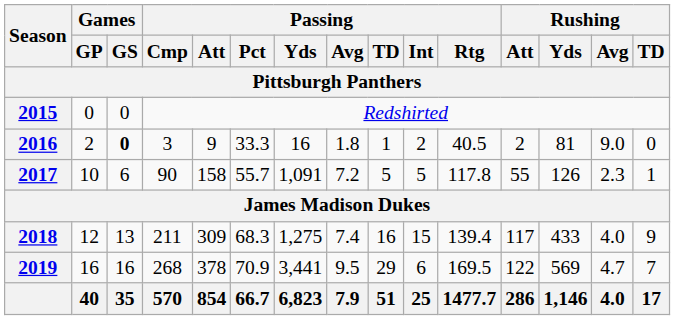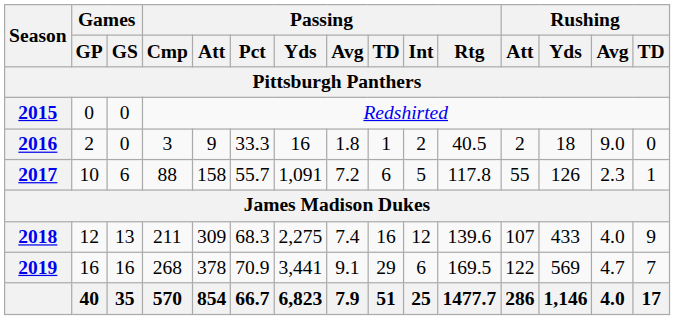(125, 143) bold -> (125, 143) normal
(565, 143) 81 -> (565, 143) 18
(167, 174) 90 -> (167, 174) 88
(386, 174) 5 -> (386, 174) 6
(300, 236) 1,275 -> (300, 236) 2,275
(421, 236) 15 -> (421, 236) 12
(469, 236) 139.4 -> (469, 236) 139.6
(520, 236) 117 -> (520, 236) 107
(347, 267) 9.5 -> (347, 267) 9.1
